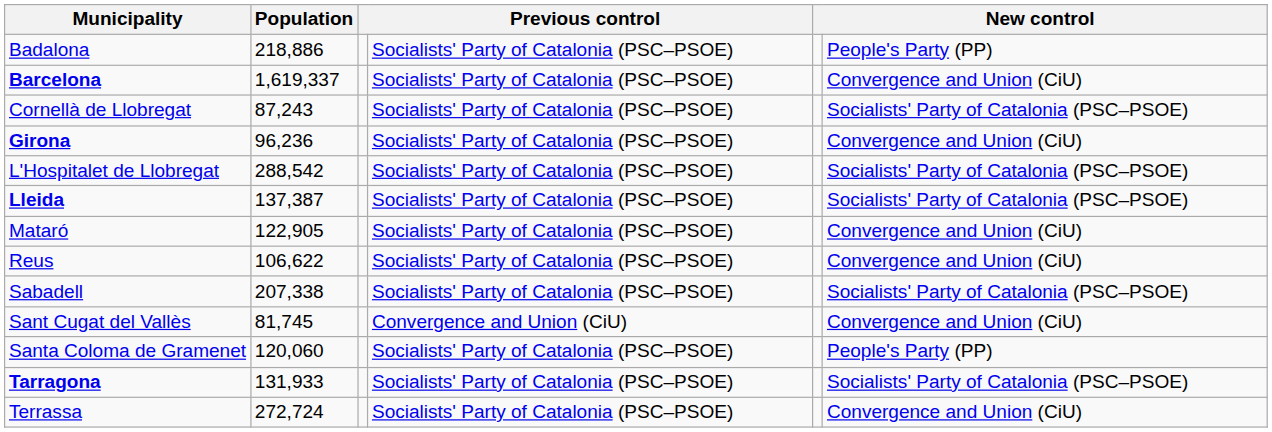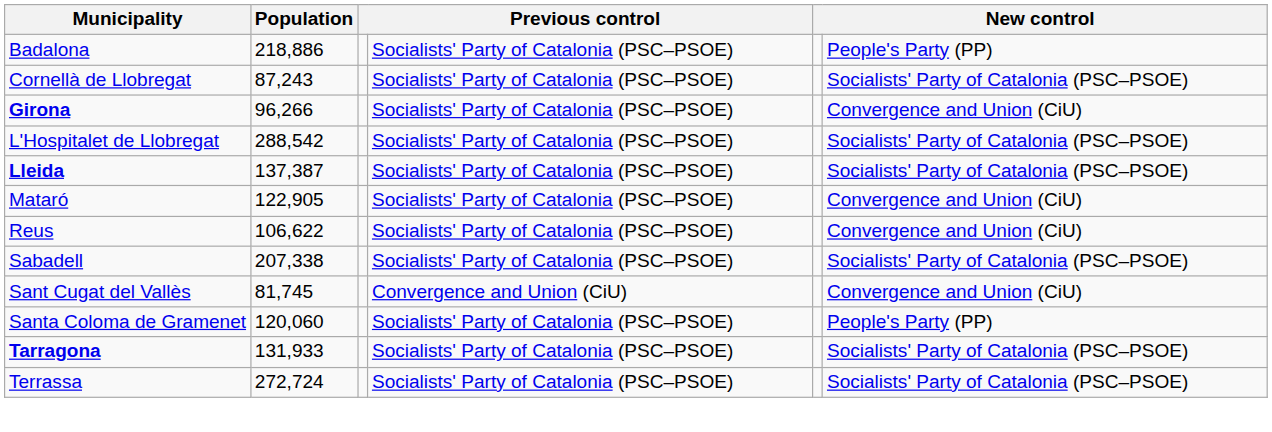- row: (55, 79)
(284, 140) 96,236 -> (284, 110) 96,266
(954, 412) Convergence and Union (CiU) -> (1008, 381) Socialists' Party of Catalonia (PSC–PSOE)
